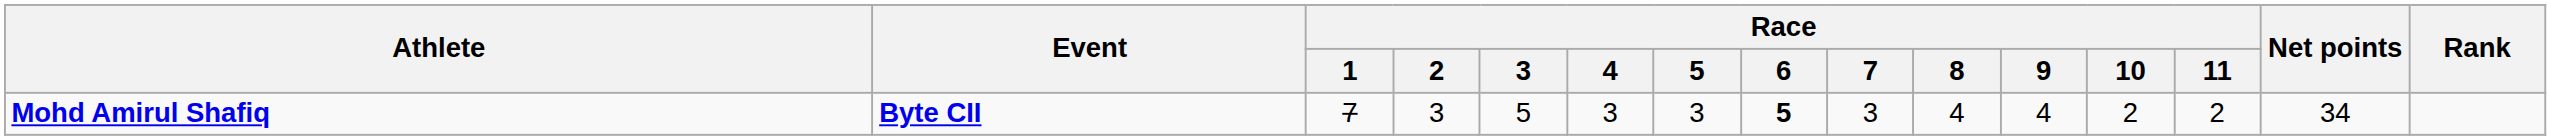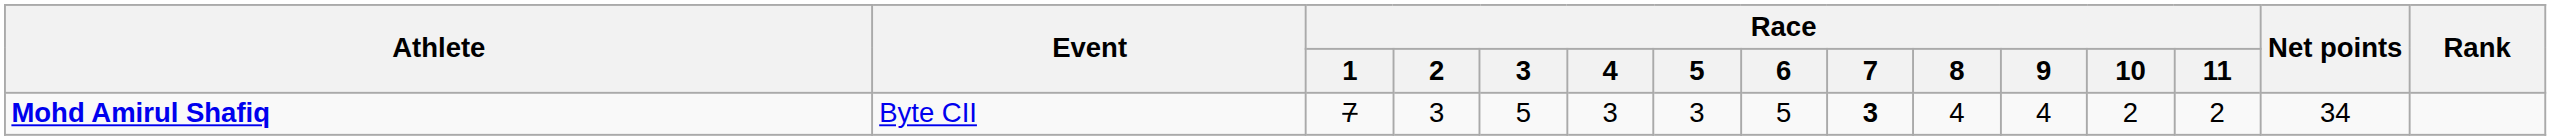(930, 114) bold -> (928, 114) normal
(1784, 114) bold -> (1784, 114) normal
(1870, 114) normal -> (1870, 114) bold
